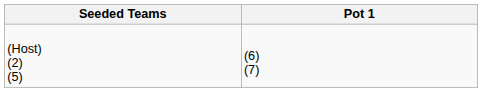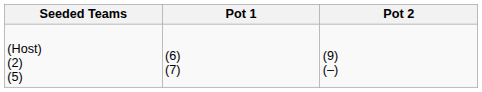+ column: (399, 14)
